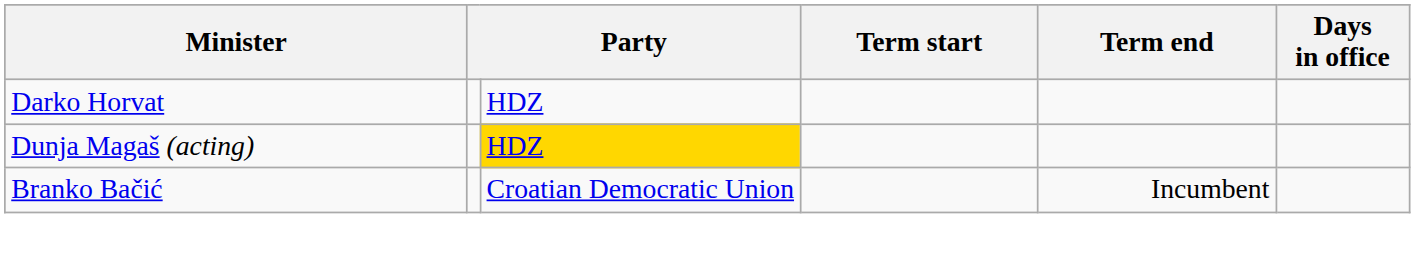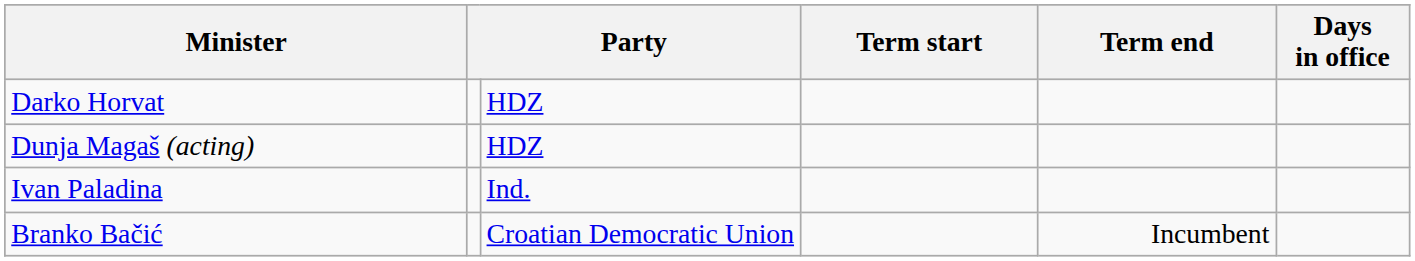(515, 145) gold background -> (515, 145) no background
+ row: (87, 189)
